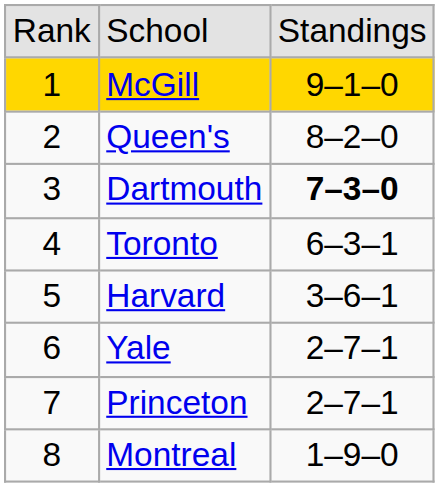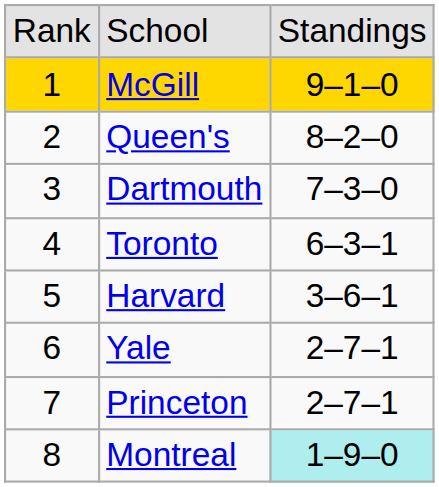(352, 190) bold -> (352, 190) normal
(352, 455) no background -> (352, 455) paleturquoise background
